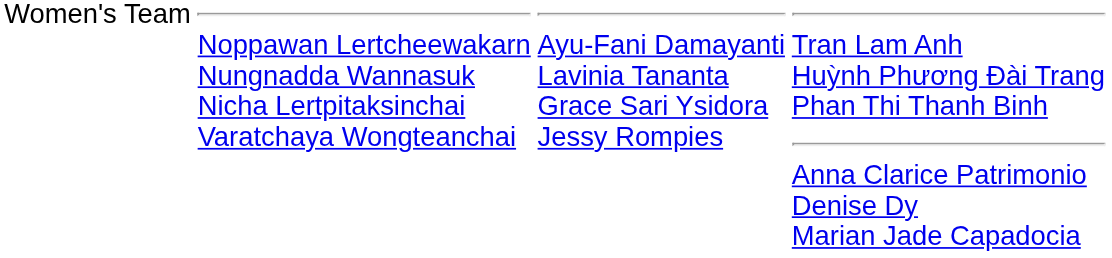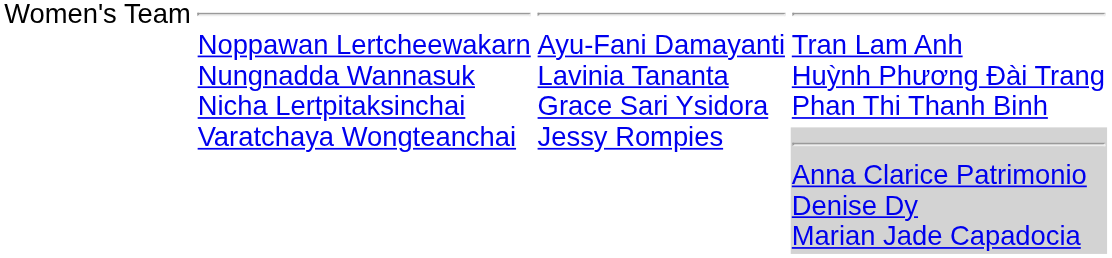(948, 197) no background -> (948, 197) lightgrey background
